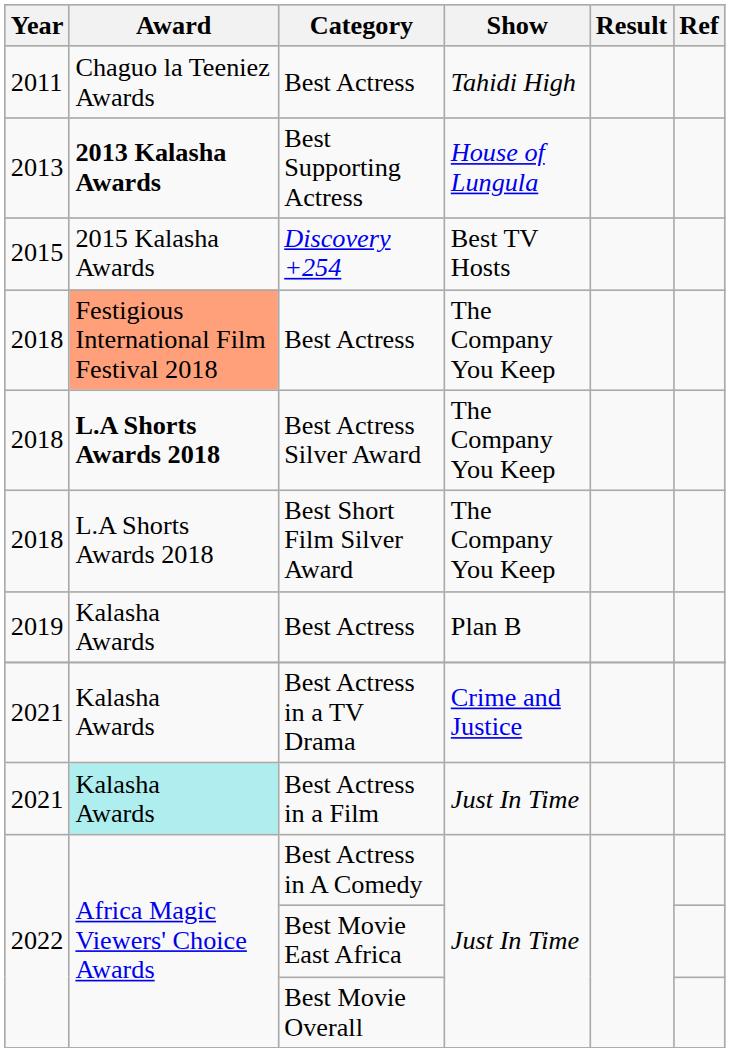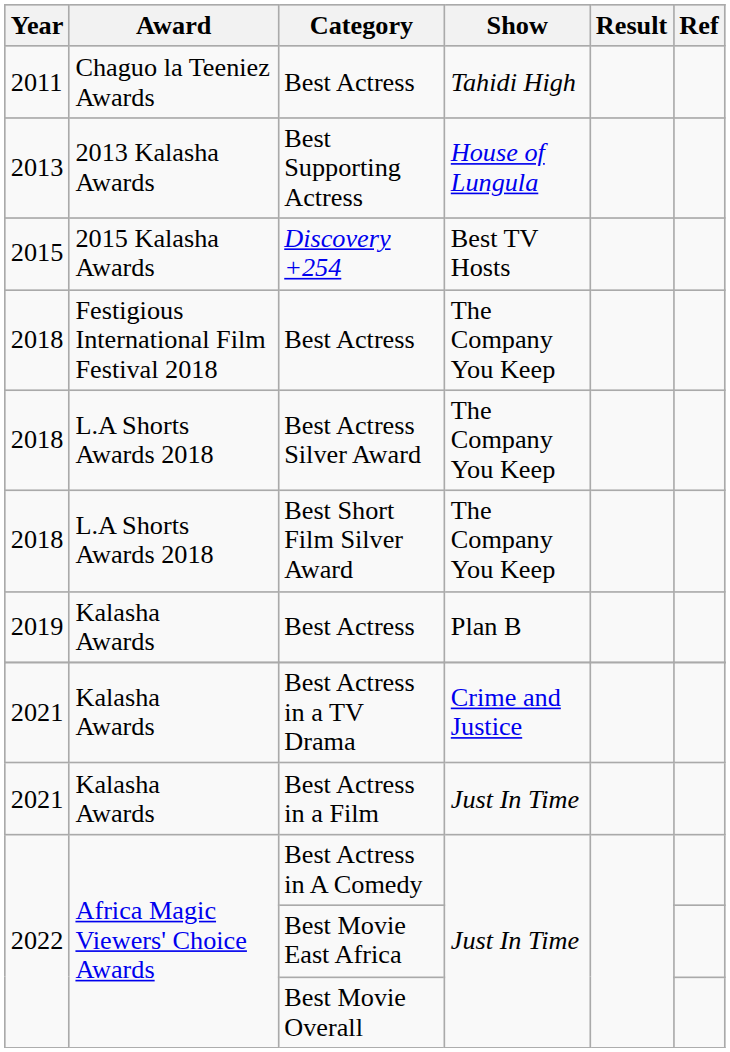(151, 167) bold -> (147, 167) normal
(171, 339) lightsalmon background -> (171, 339) no background
(148, 440) bold -> (145, 440) normal
(118, 798) paleturquoise background -> (118, 798) no background
